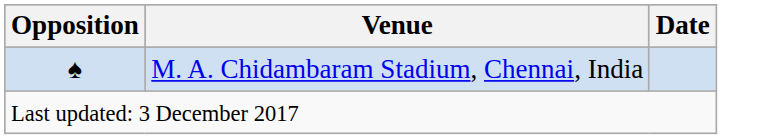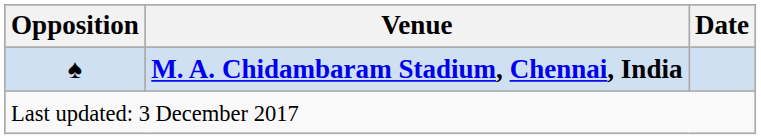(397, 68) normal -> (417, 68) bold
